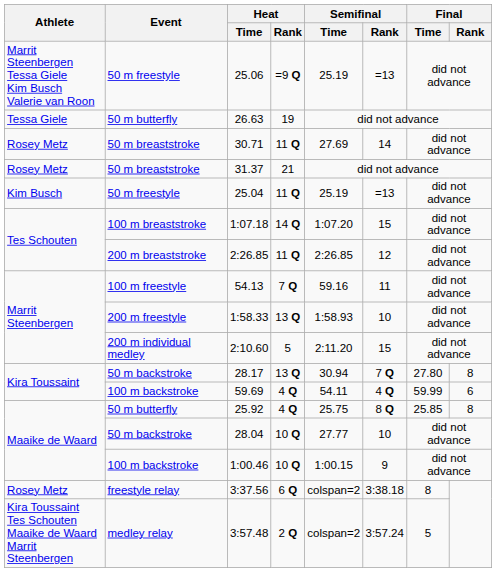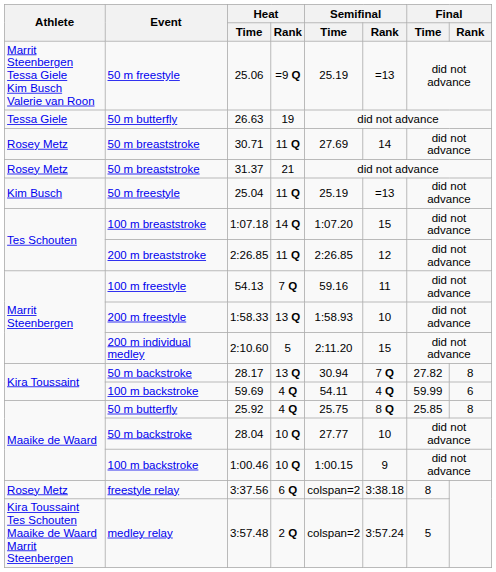(428, 373) 27.80 -> (428, 373) 27.82
